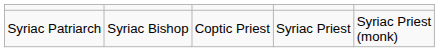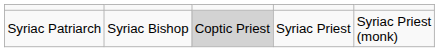(232, 28) no background -> (232, 28) lightgrey background
